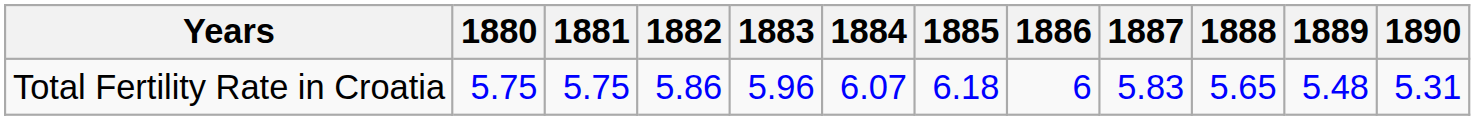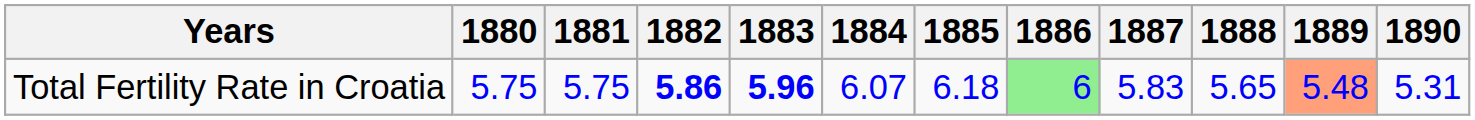(689, 86) normal -> (689, 86) bold
(781, 86) normal -> (781, 86) bold
(1082, 86) no background -> (1082, 86) lightgreen background
(1335, 86) no background -> (1335, 86) lightsalmon background
